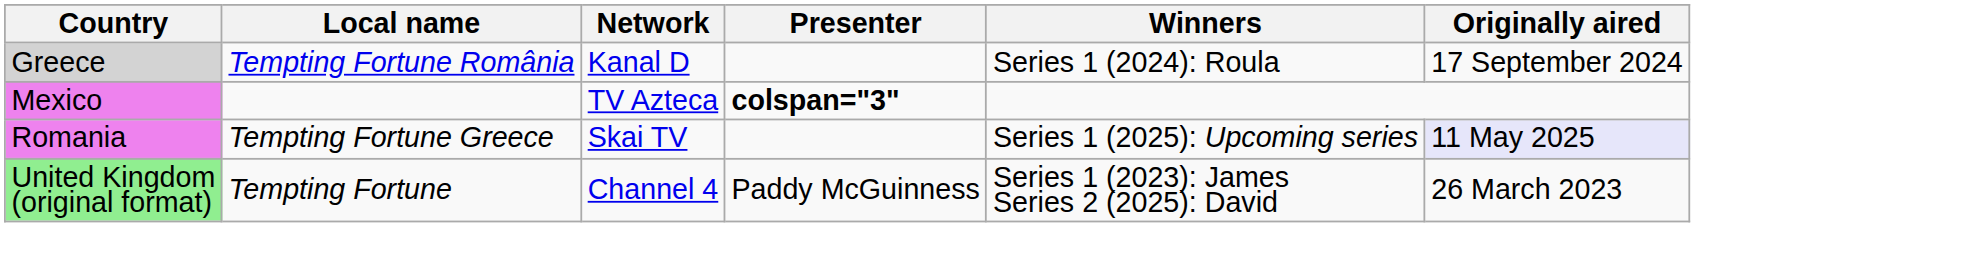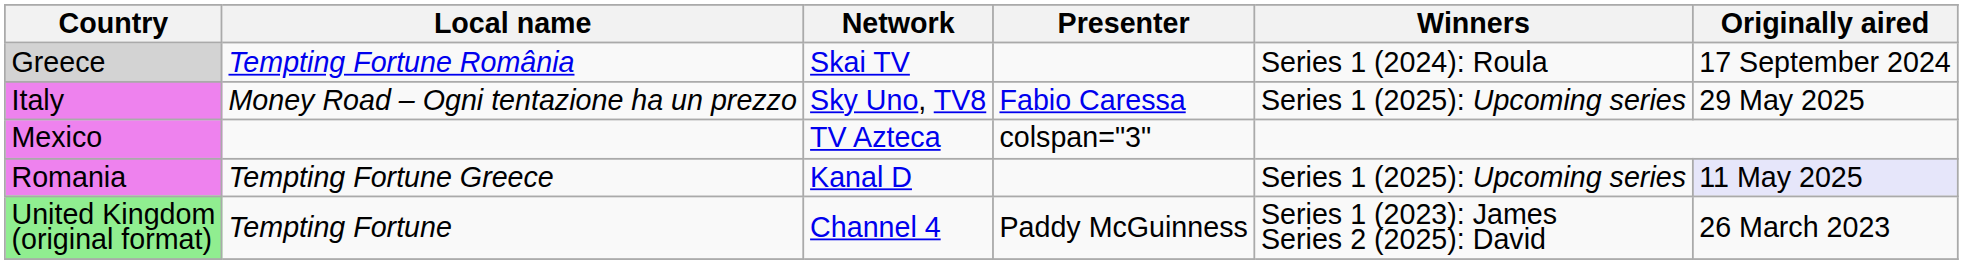(639, 61) Kanal D -> (860, 61) Skai TV
+ row: (38, 100)
(815, 100) bold -> (1075, 138) normal
(638, 138) Skai TV -> (861, 176) Kanal D
